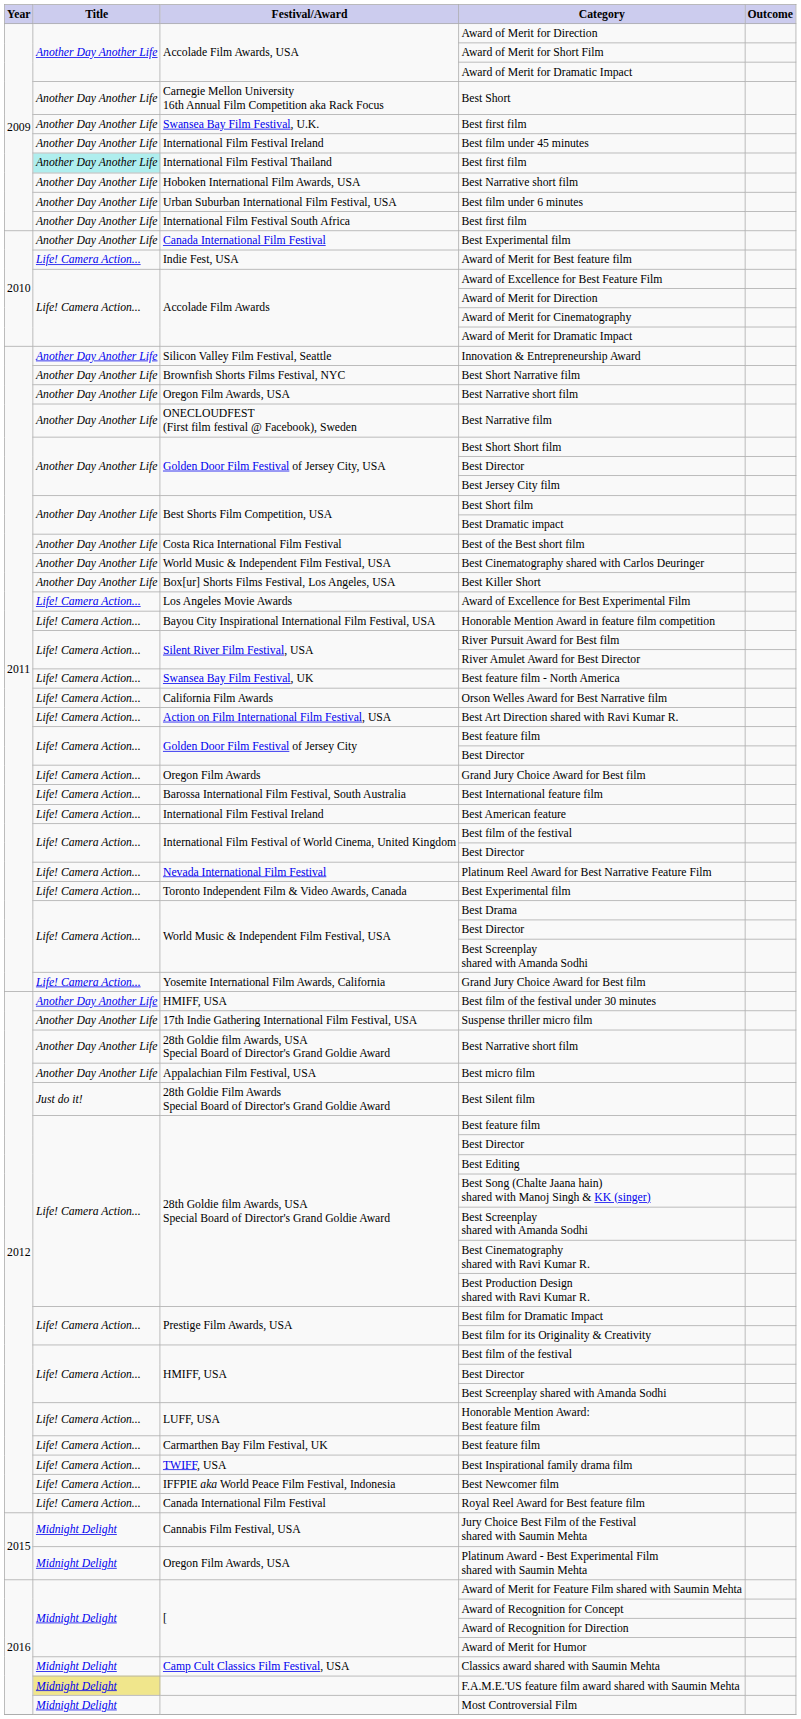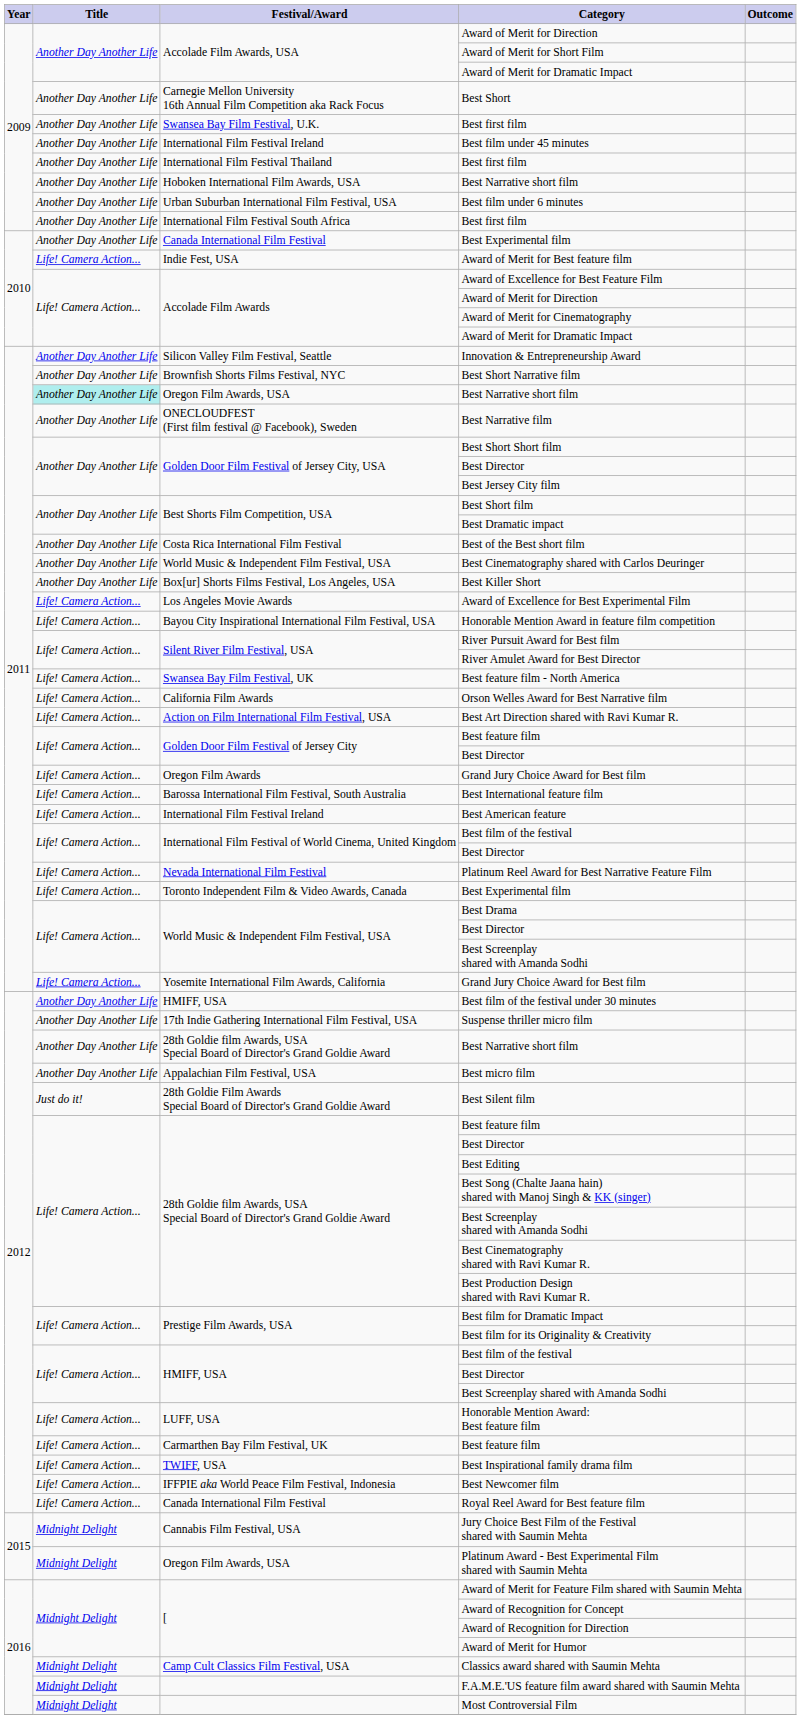(97, 163) paleturquoise background -> (97, 163) no background
(97, 394) no background -> (97, 394) paleturquoise background
(76, 1685) khaki background -> (76, 1685) no background
